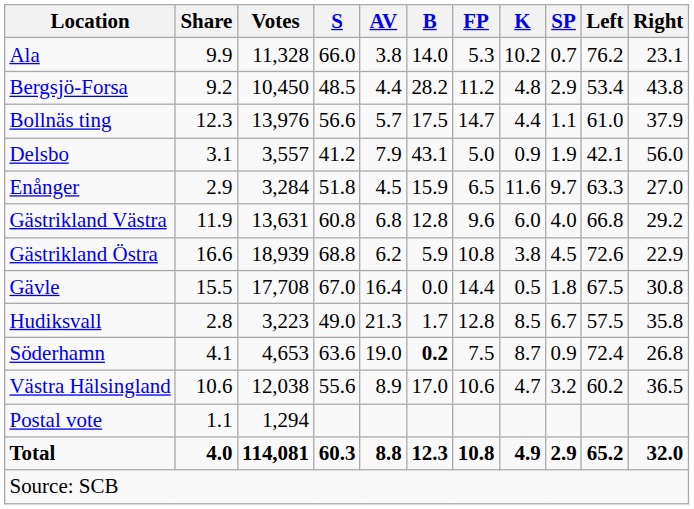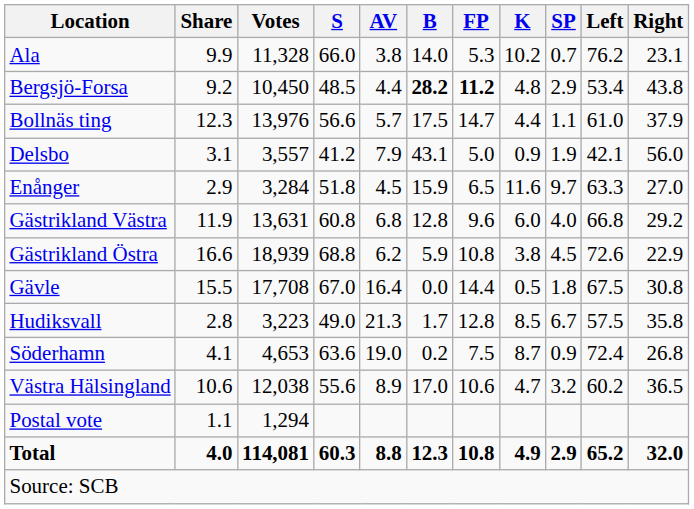(430, 87) normal -> (430, 87) bold
(476, 87) normal -> (477, 87) bold
(435, 353) bold -> (435, 353) normal
